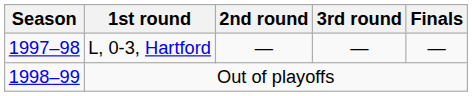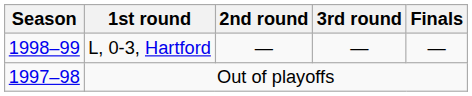(44, 47) 1997–98 -> (44, 47) 1998–99
(44, 76) 1998–99 -> (44, 76) 1997–98
